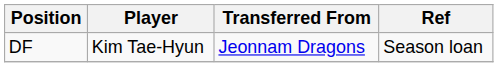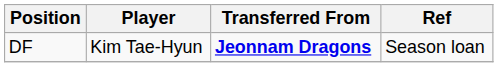(292, 47) normal -> (293, 47) bold
